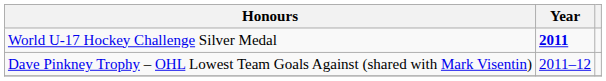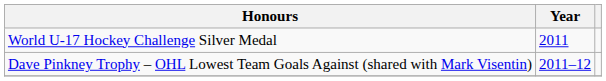(554, 40) bold -> (554, 40) normal
